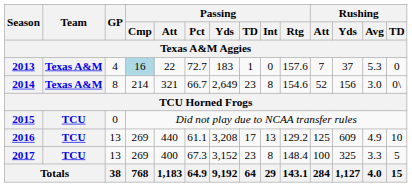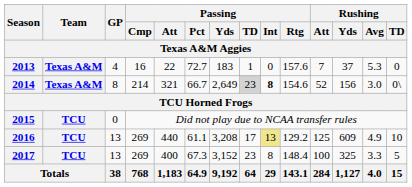(140, 66) lightblue background -> (140, 66) no background
(250, 84) no background -> (250, 84) lightgrey background
(270, 84) normal -> (270, 84) bold
(270, 137) no background -> (270, 137) khaki background
